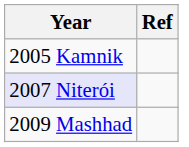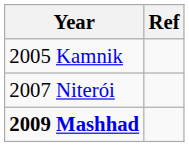(62, 89) lavender background -> (62, 89) no background
(71, 123) normal -> (74, 123) bold
